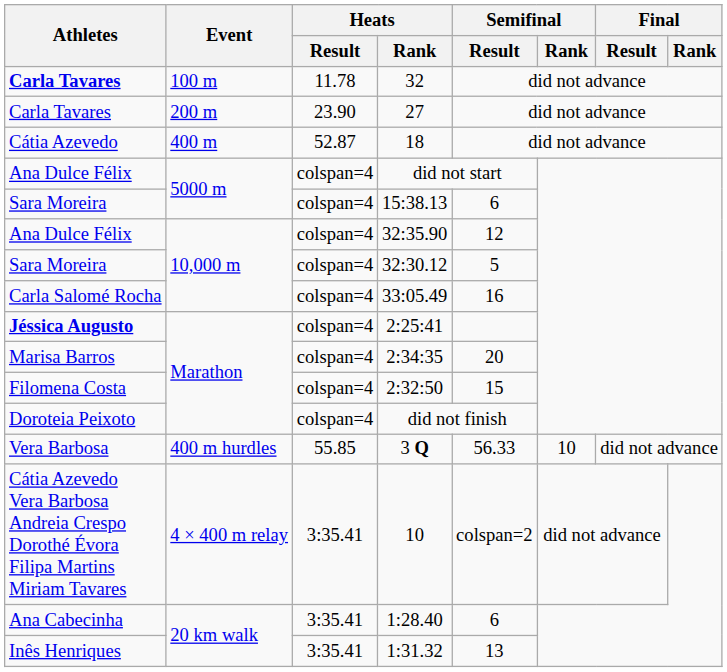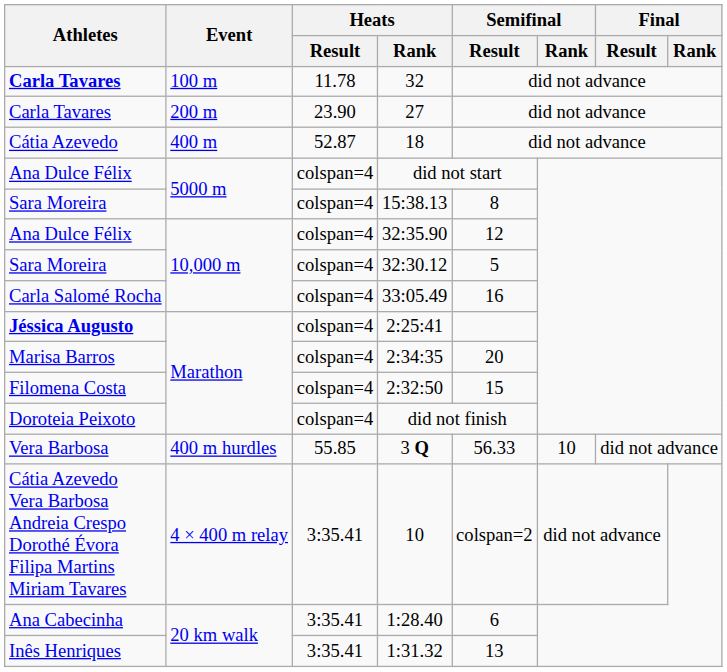(494, 204) 6 -> (494, 204) 8
